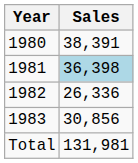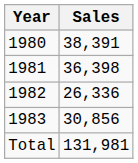(91, 69) lightblue background -> (91, 69) no background
